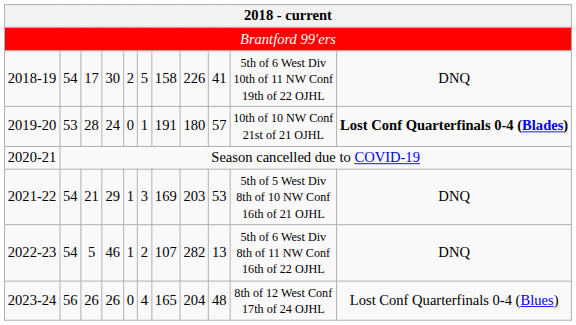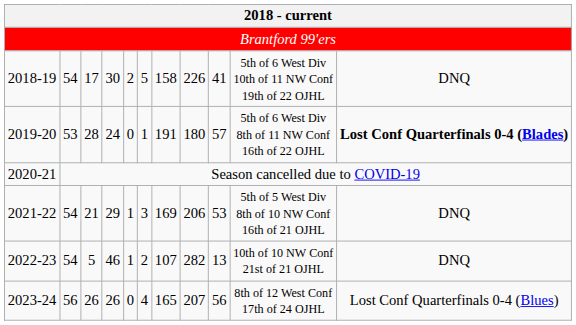(283, 127) 10th of 10 NW Conf 21st of 21 OJHL -> (283, 135) 5th of 6 West Div 8th of 11 NW Conf 16th of 22 OJHL
(194, 197) 203 -> (194, 213) 206
(283, 253) 5th of 6 West Div 8th of 11 NW Conf 16th of 22 OJHL -> (283, 261) 10th of 10 NW Conf 21st of 21 OJHL
(194, 300) 204 -> (194, 300) 207
(219, 300) 48 -> (219, 300) 56
